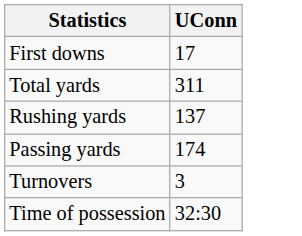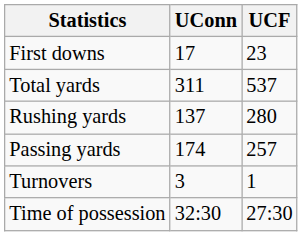+ column: (269, 20)
